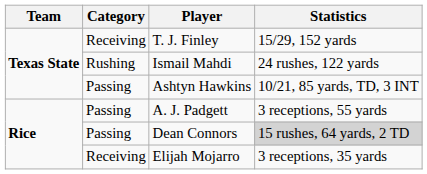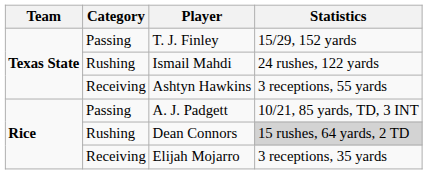(116, 40) Receiving -> (109, 40) Passing
(109, 86) Passing -> (116, 86) Receiving
(338, 86) 10/21, 85 yards, TD, 3 INT -> (322, 86) 3 receptions, 55 yards
(322, 110) 3 receptions, 55 yards -> (338, 110) 10/21, 85 yards, TD, 3 INT
(109, 133) Passing -> (111, 133) Rushing
